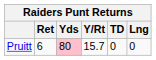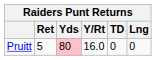(40, 47) 6 -> (40, 47) 5
(94, 47) 15.7 -> (94, 47) 16.0
